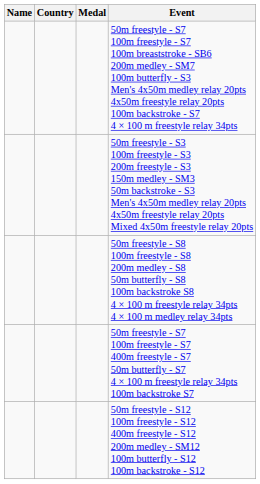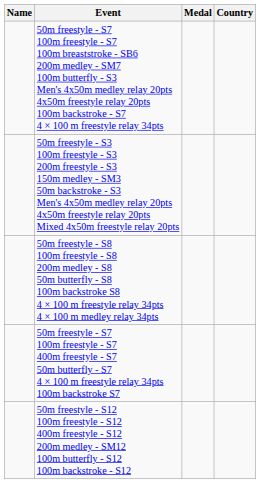columns swapped: (55, 13) <-> (182, 13)
